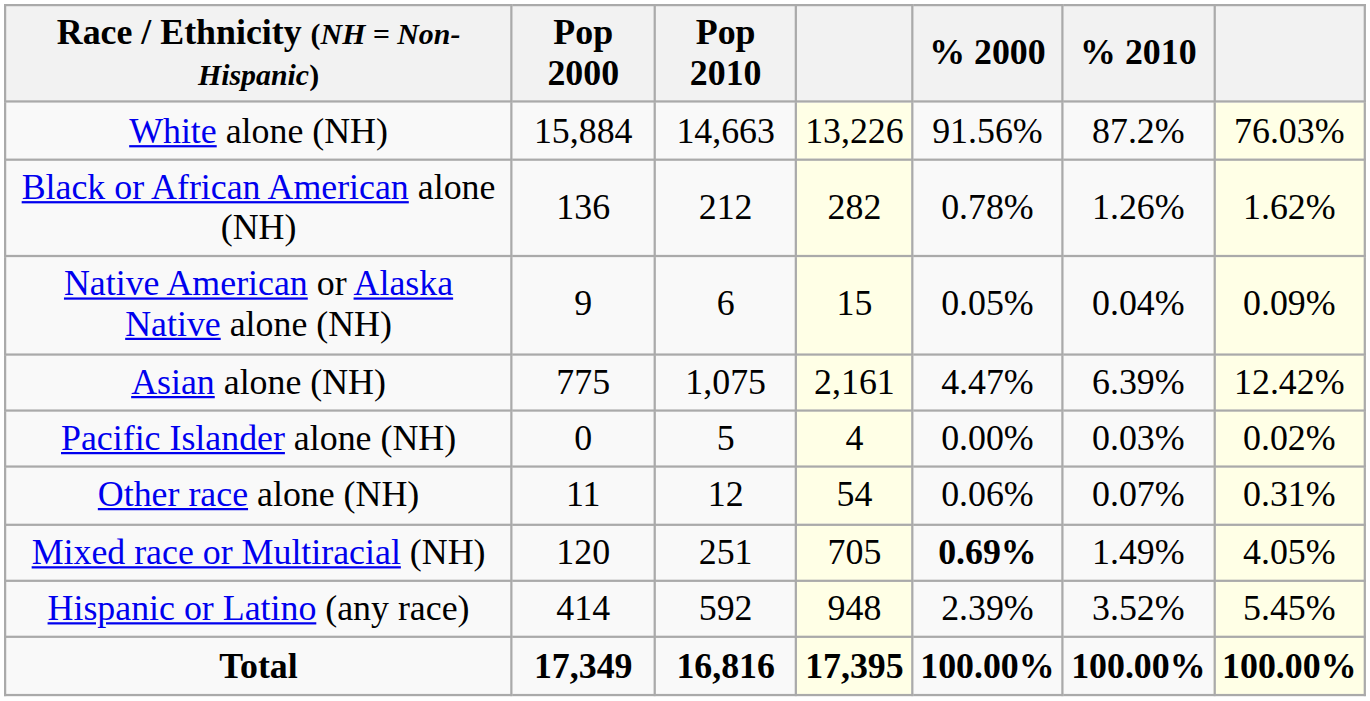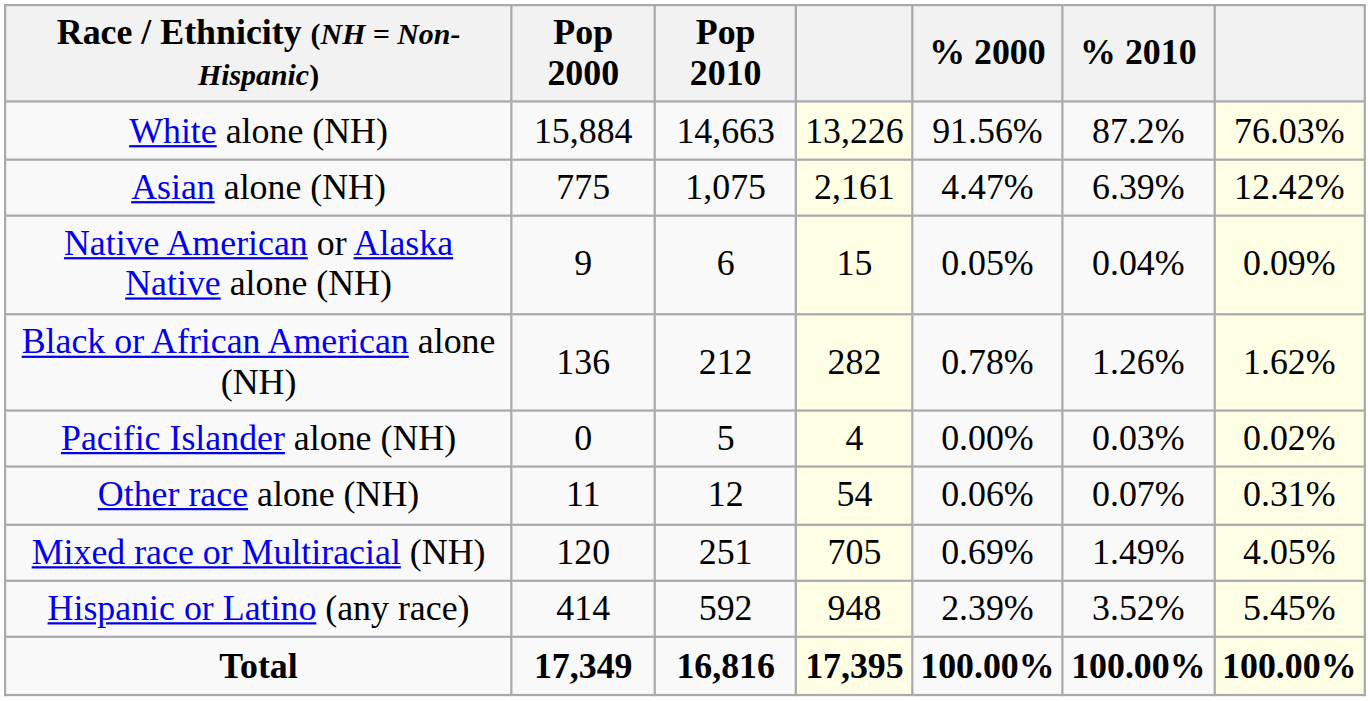rows swapped: (259, 207) <-> (259, 381)
(987, 551) bold -> (987, 551) normal
